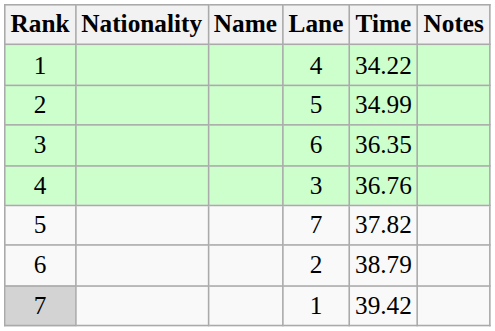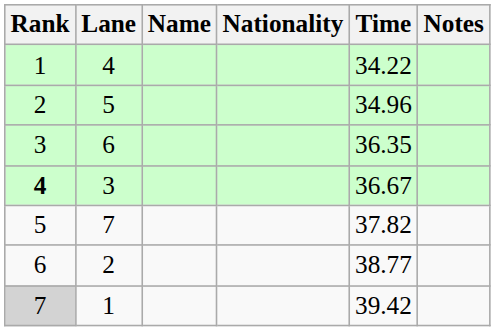columns swapped: (316, 24) <-> (142, 24)
(383, 104) 34.99 -> (383, 104) 34.96
(40, 184) normal -> (40, 184) bold
(383, 184) 36.76 -> (383, 184) 36.67
(383, 265) 38.79 -> (383, 265) 38.77
